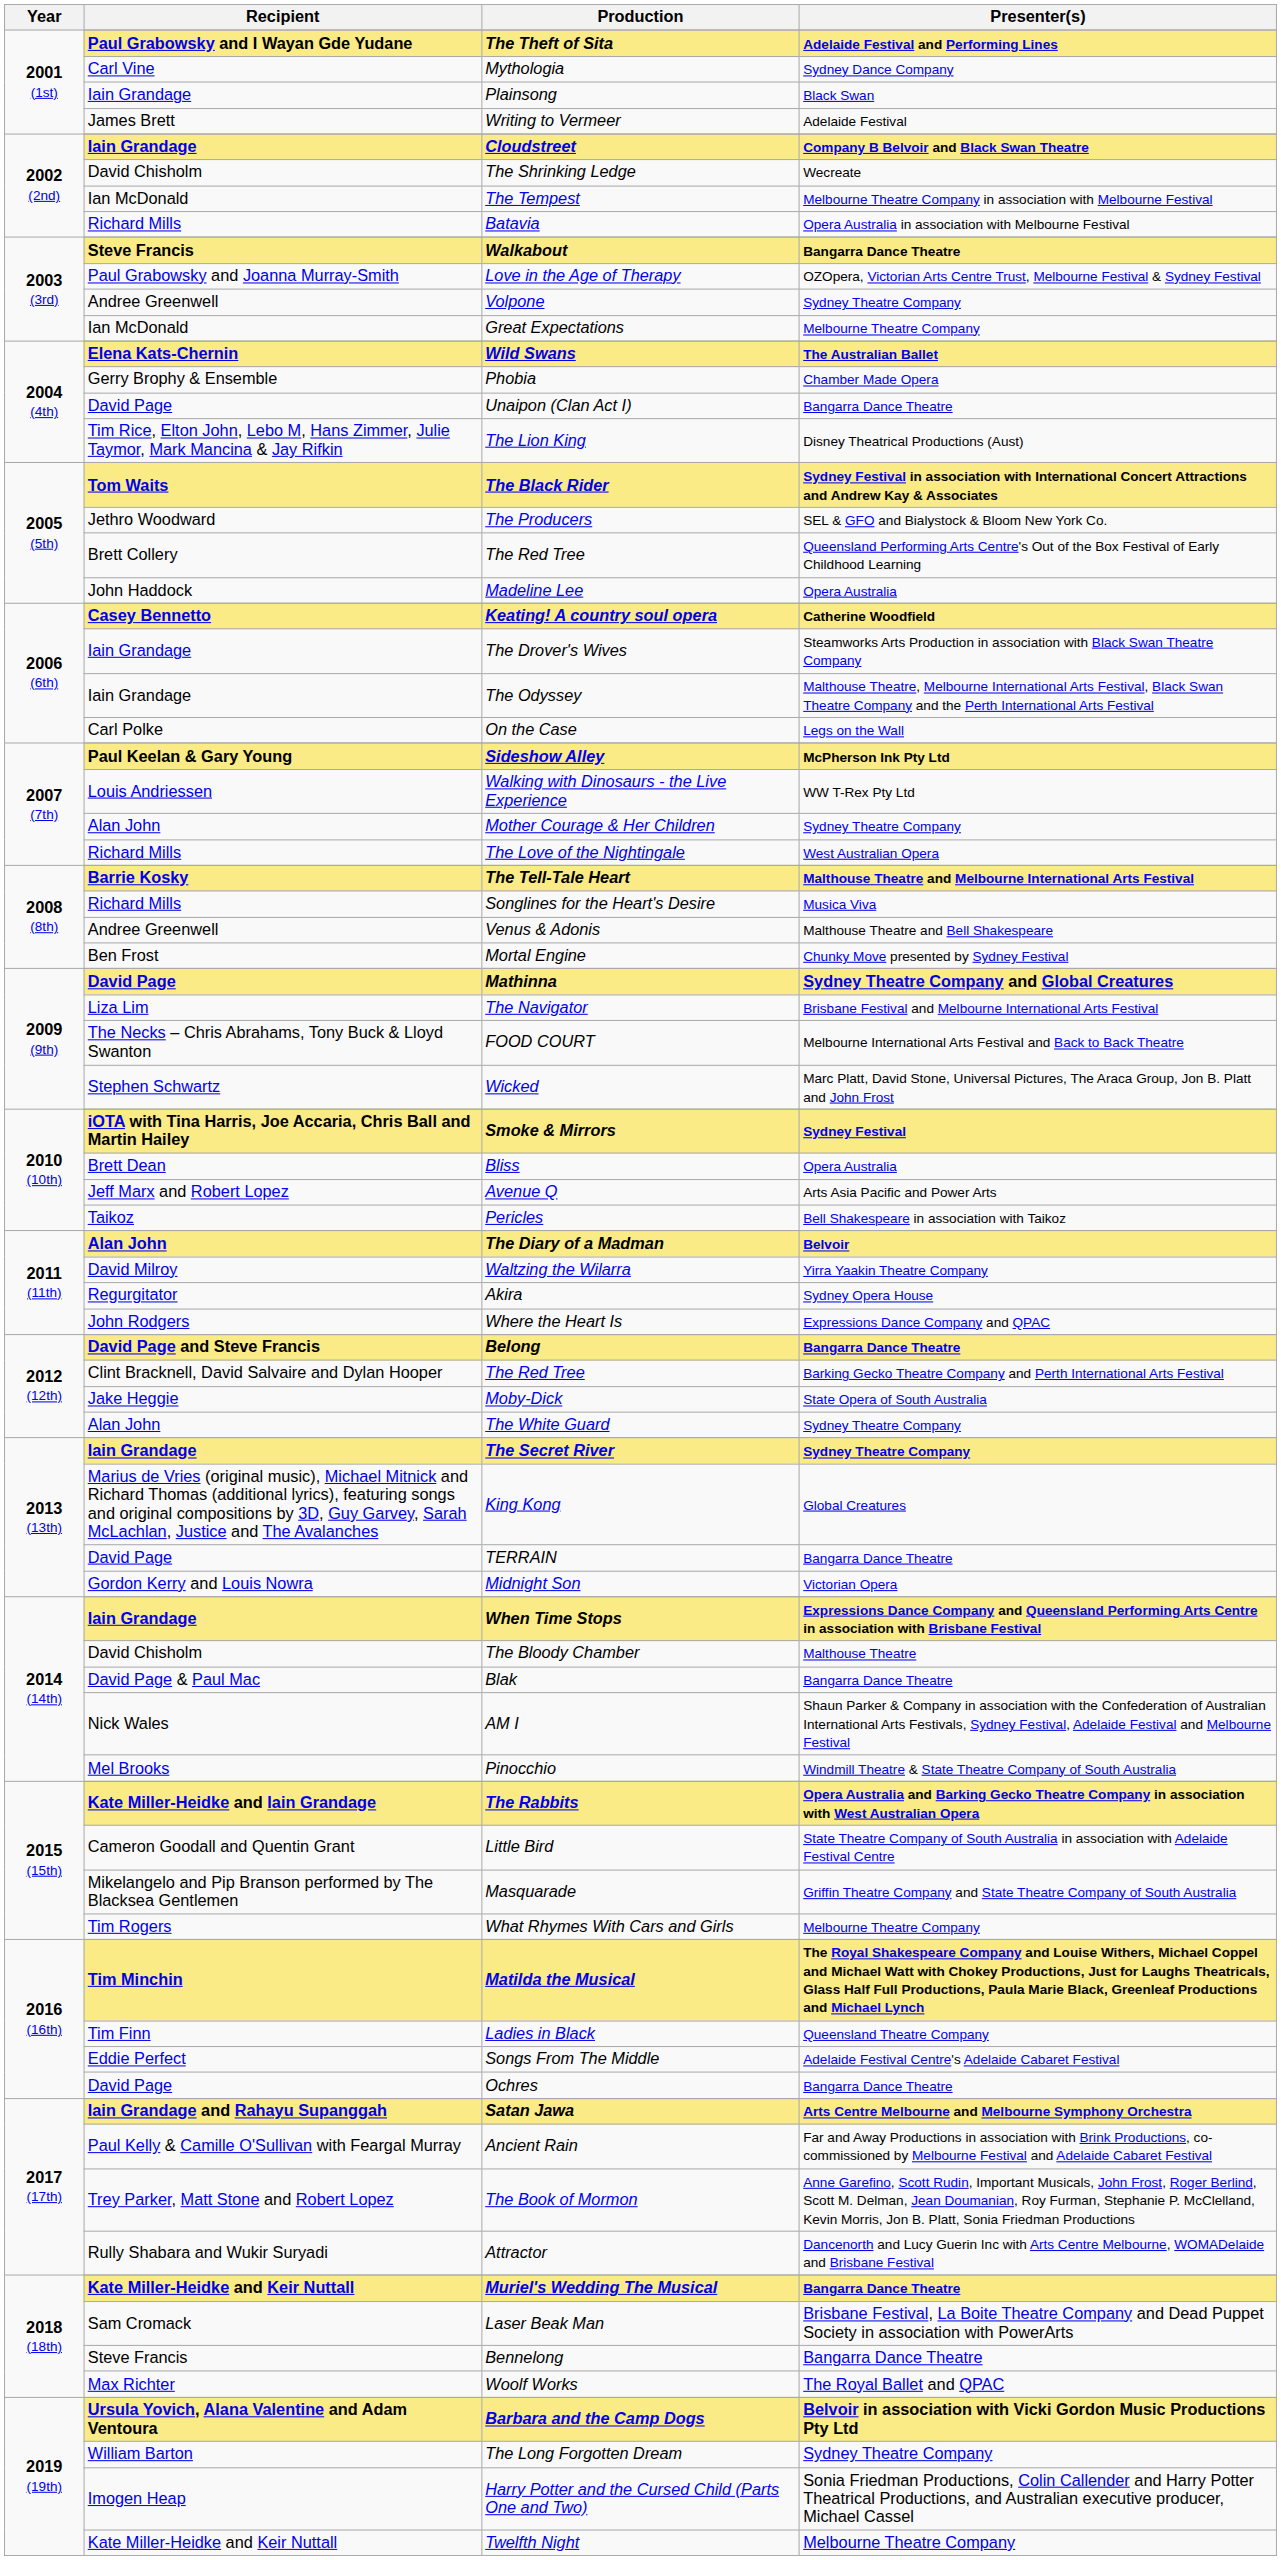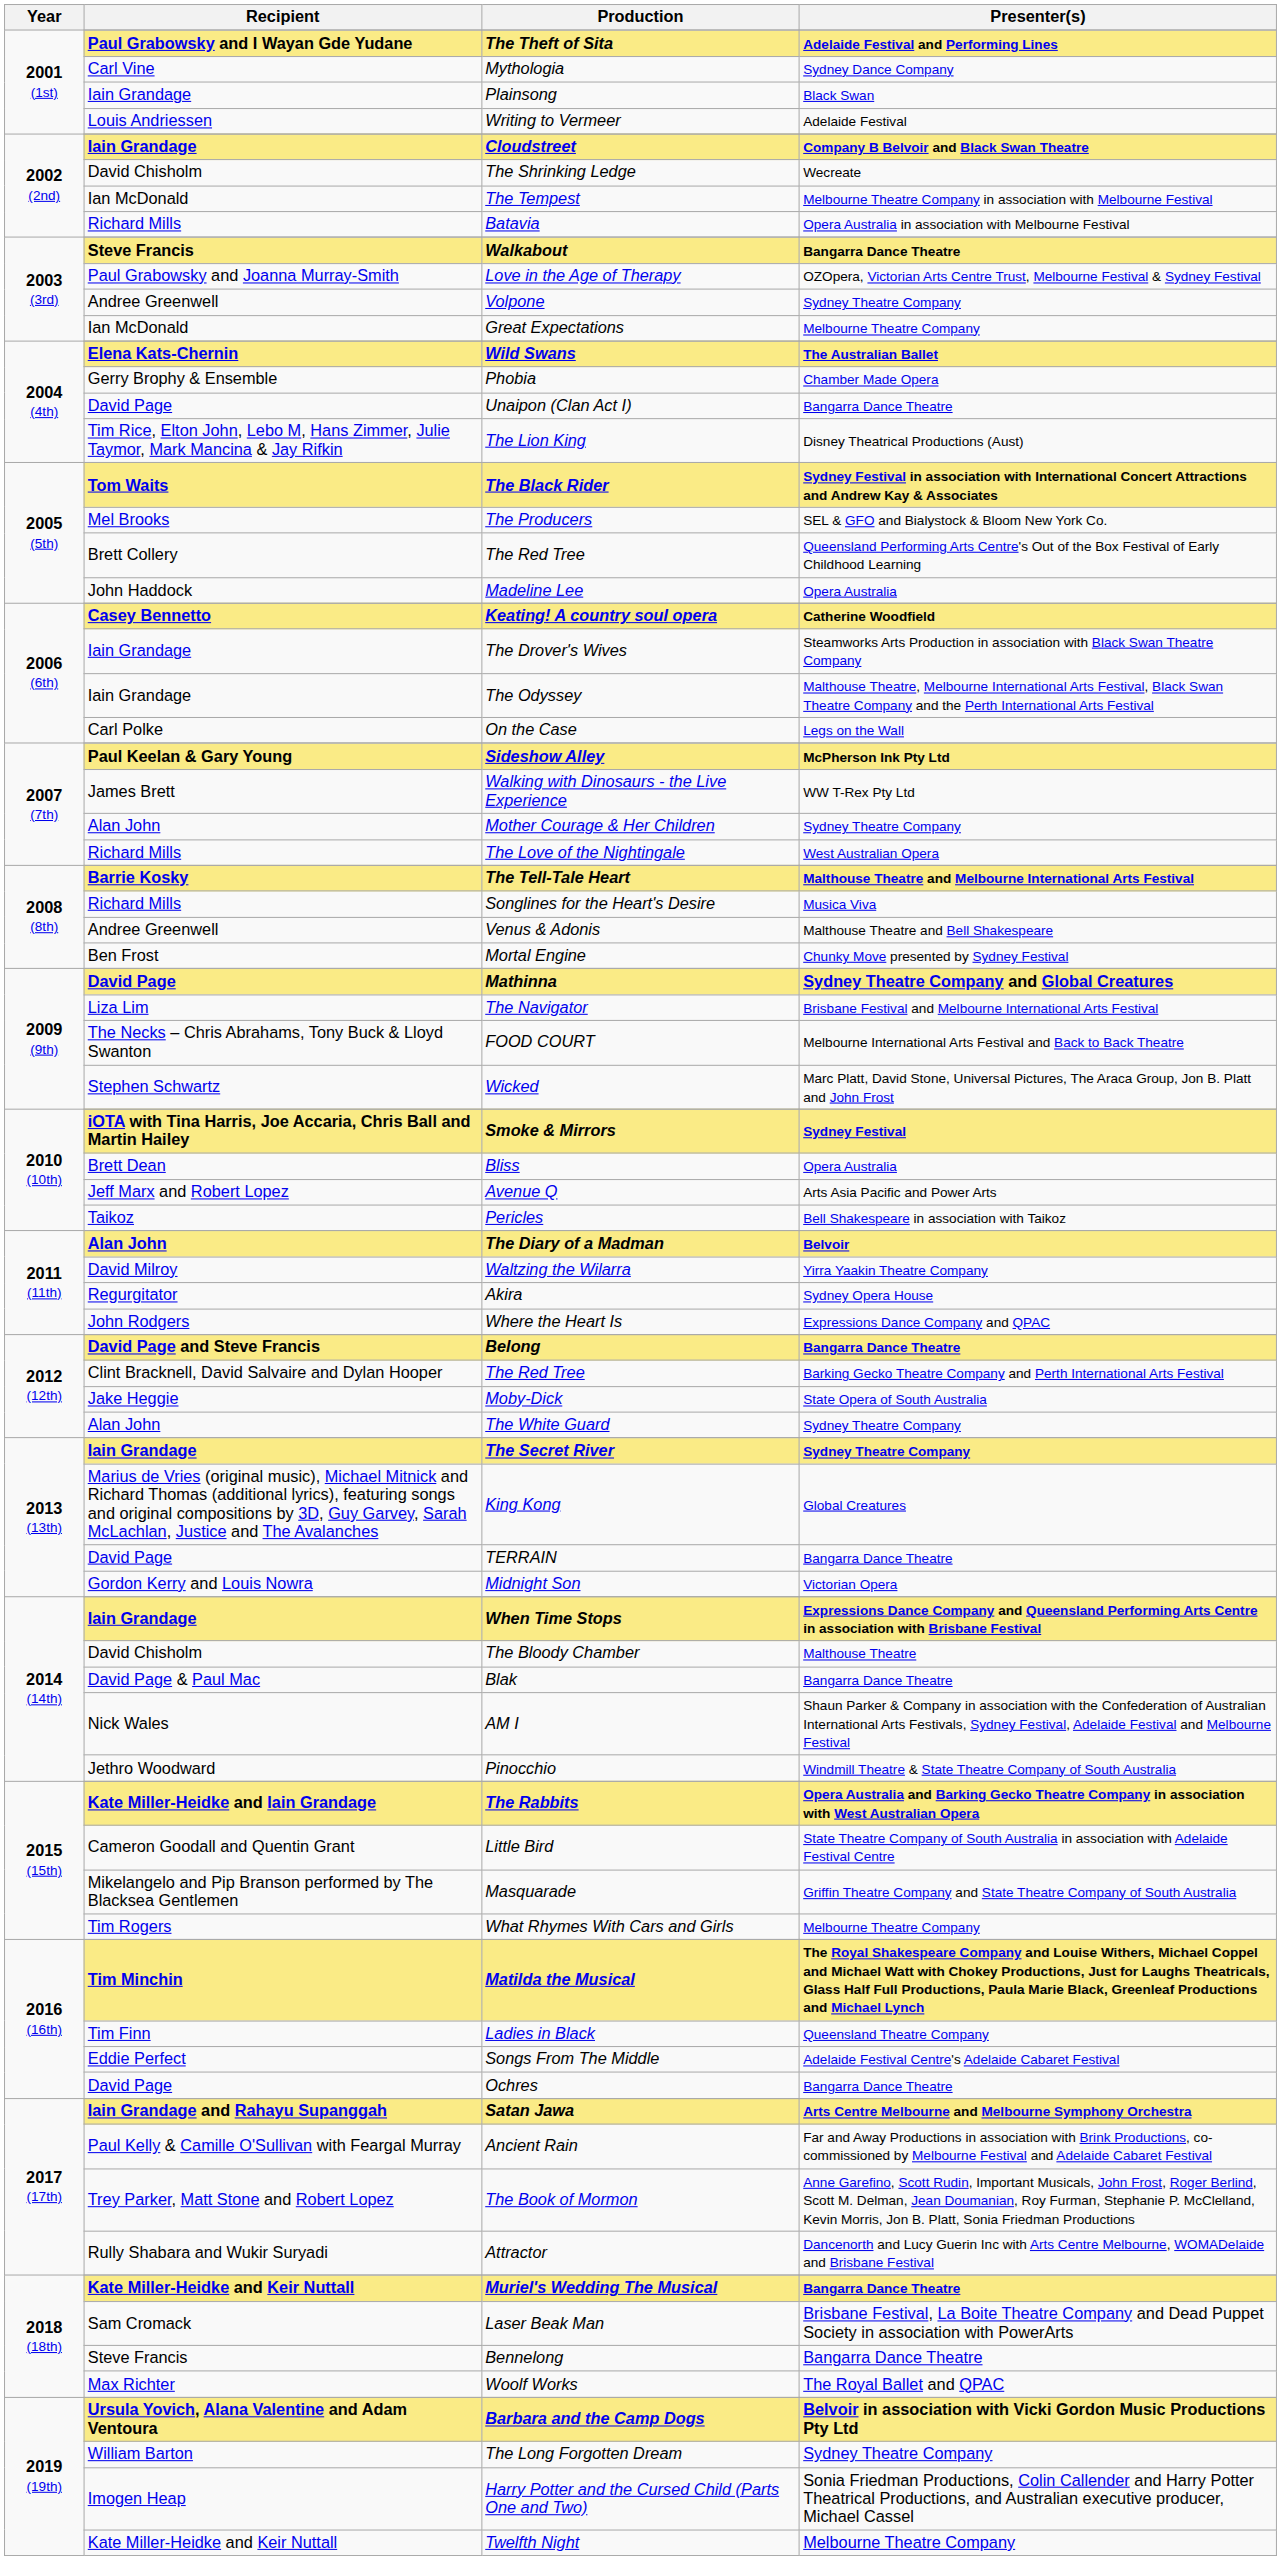(131, 120) James Brett -> (150, 120) Louis Andriessen
(152, 520) Jethro Woodward -> (129, 520) Mel Brooks
(150, 791) Louis Andriessen -> (131, 791) James Brett
(129, 1768) Mel Brooks -> (152, 1768) Jethro Woodward
